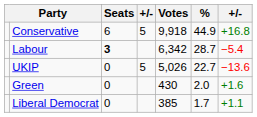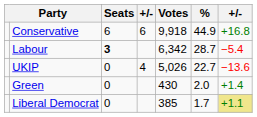(143, 31) 5 -> (143, 31) 6
(143, 67) 5 -> (143, 67) 4
(232, 85) +1.6 -> (232, 85) +1.4
(232, 103) no background -> (232, 103) khaki background
